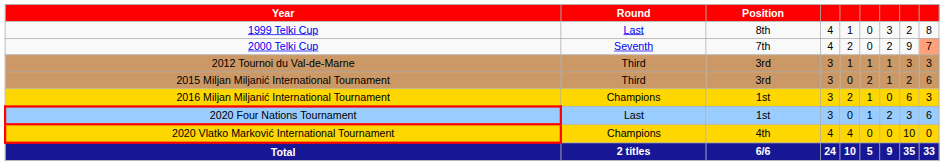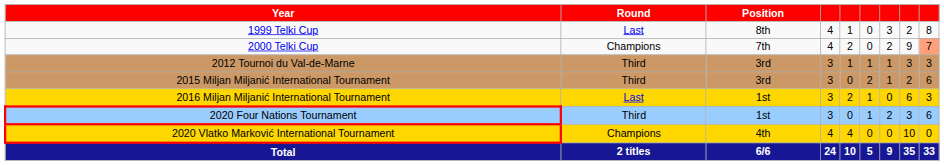(634, 47) Seventh -> (634, 47) Champions
(634, 98) Champions -> (634, 98) Last
(634, 116) Last -> (634, 116) Third
